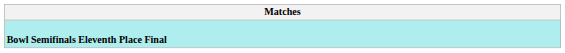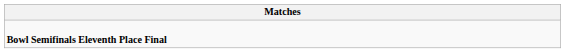(87, 39) paleturquoise background -> (87, 39) no background
